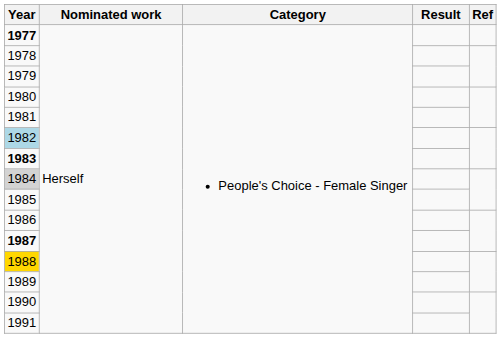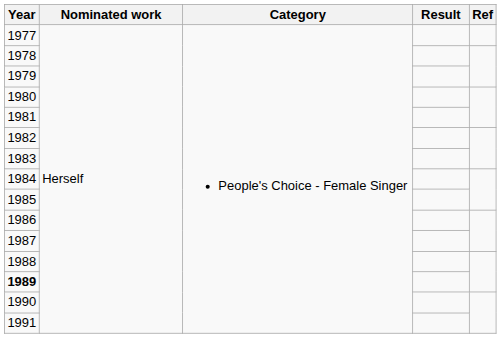(22, 35) bold -> (22, 35) normal
(22, 138) lightblue background -> (22, 138) no background
(22, 158) bold -> (22, 158) normal
(22, 179) lightgrey background -> (22, 179) no background
(22, 240) bold -> (22, 240) normal
(22, 261) gold background -> (22, 261) no background
(22, 281) normal -> (22, 281) bold
